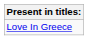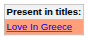(39, 27) no background -> (39, 27) lightsalmon background
